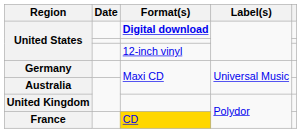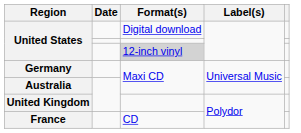(166, 30) bold -> (162, 30) normal
(152, 51) no background -> (152, 51) lightgrey background
(130, 119) gold background -> (130, 119) no background
